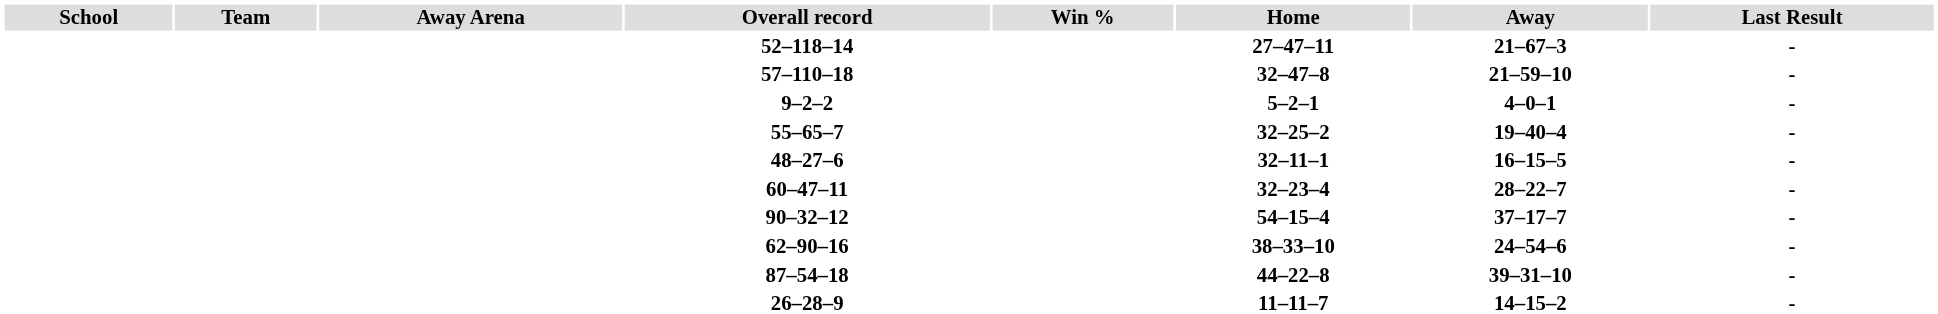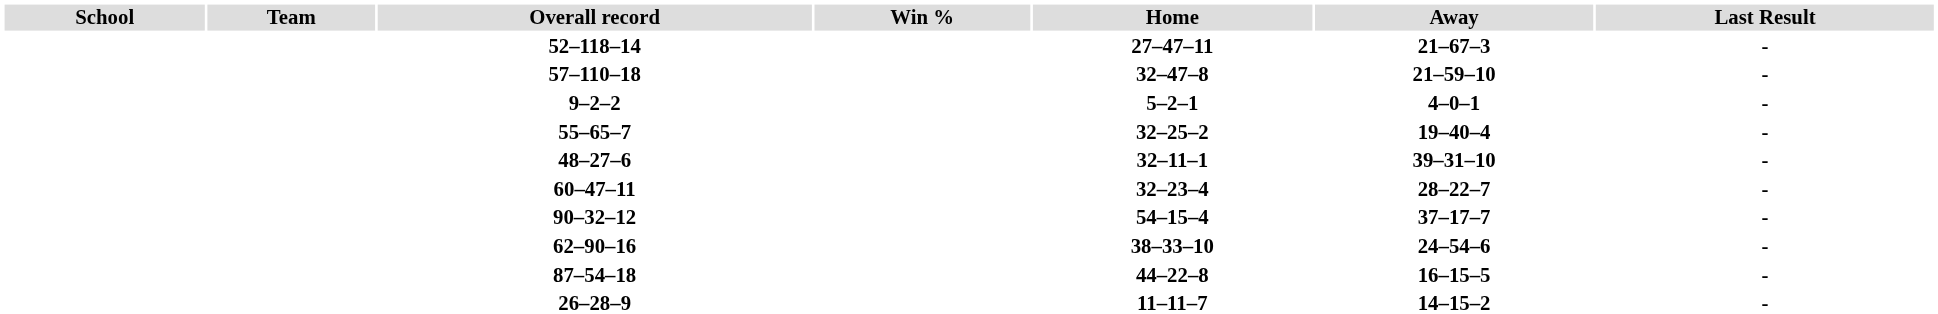- column: (471, 17)
(1530, 160) 16–15–5 -> (1454, 160) 39–31–10
(1530, 274) 39–31–10 -> (1454, 274) 16–15–5
